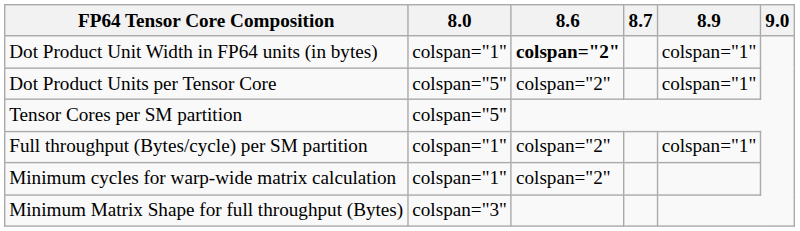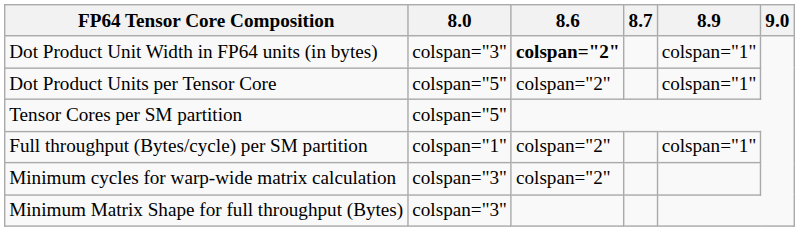(460, 51) colspan="1" -> (460, 51) colspan="3"
(460, 178) colspan="1" -> (460, 178) colspan="3"
